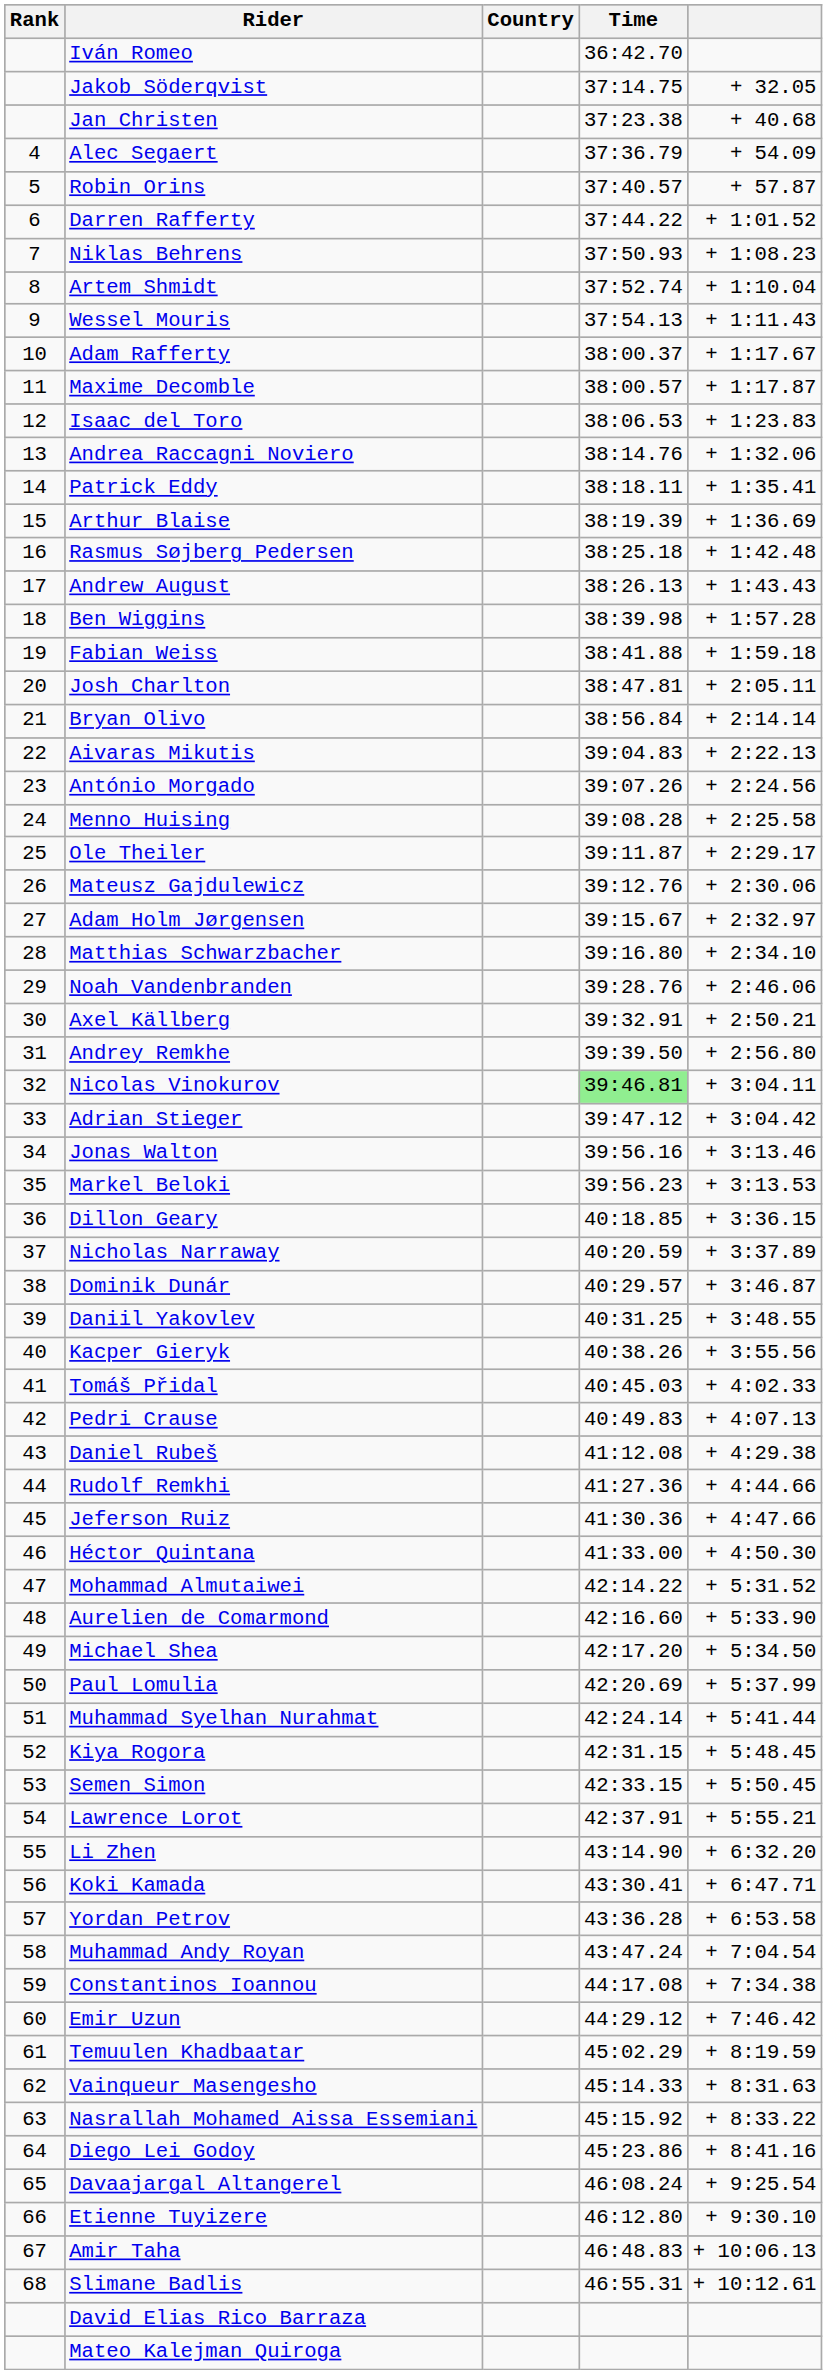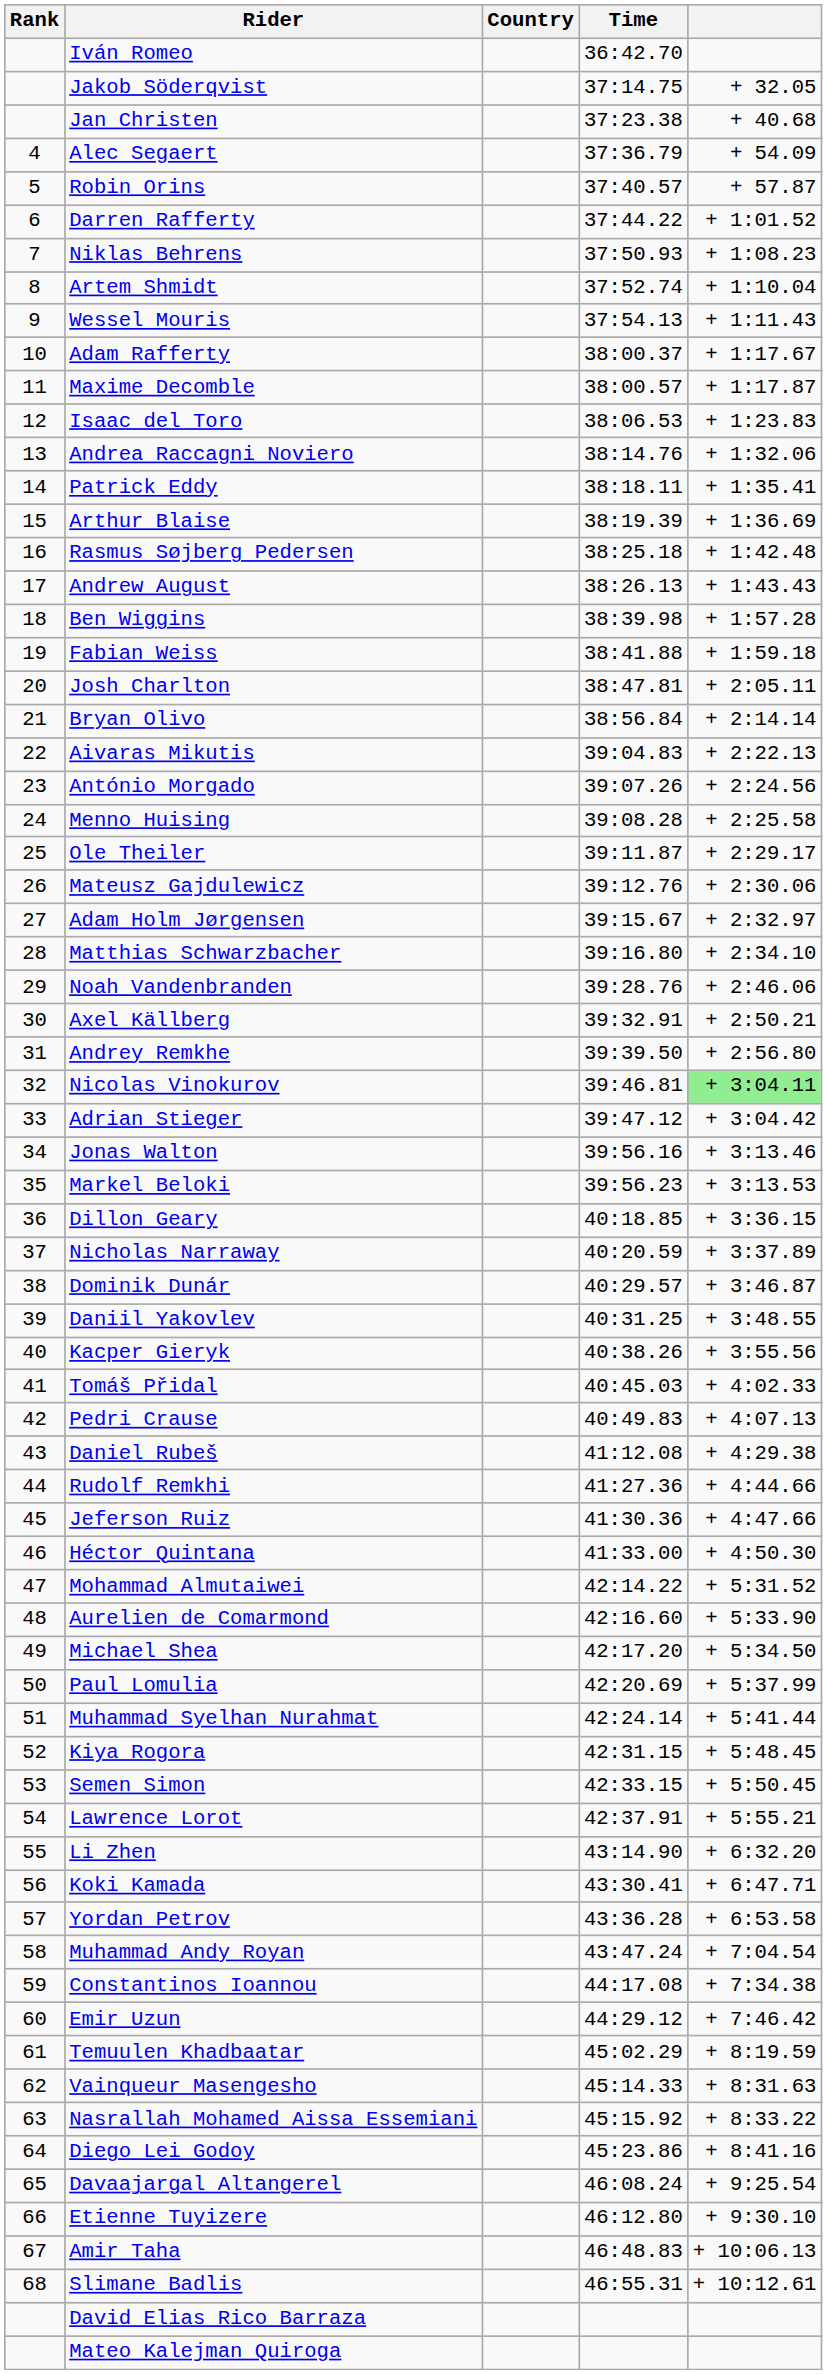(633, 1087) lightgreen background -> (633, 1087) no background
(761, 1087) no background -> (761, 1087) lightgreen background
